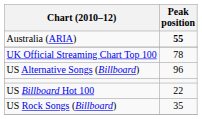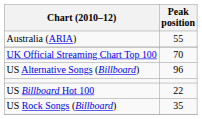(178, 39) bold -> (178, 39) normal
(178, 54) 78 -> (178, 54) 70
